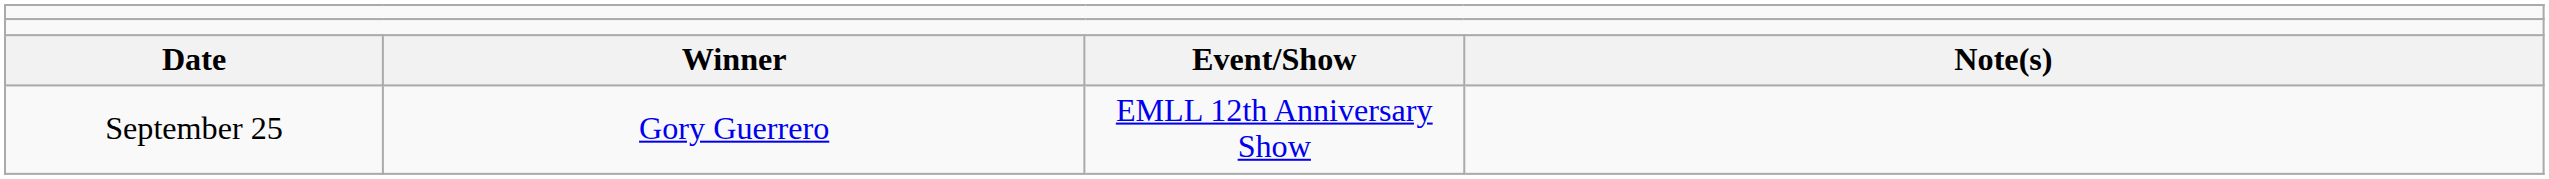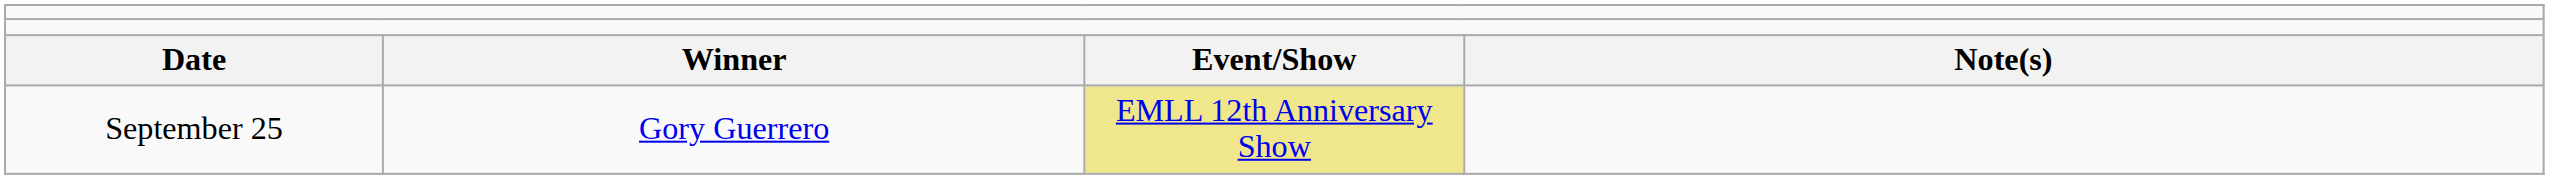(1274, 128) no background -> (1274, 128) khaki background
